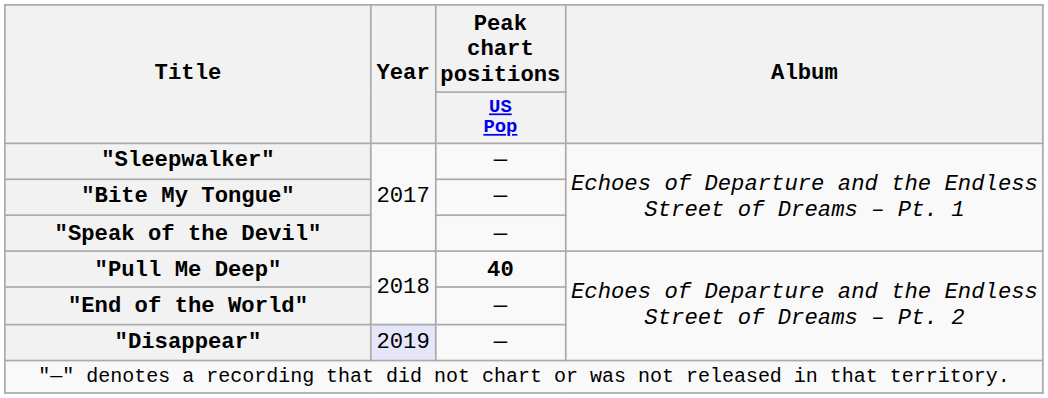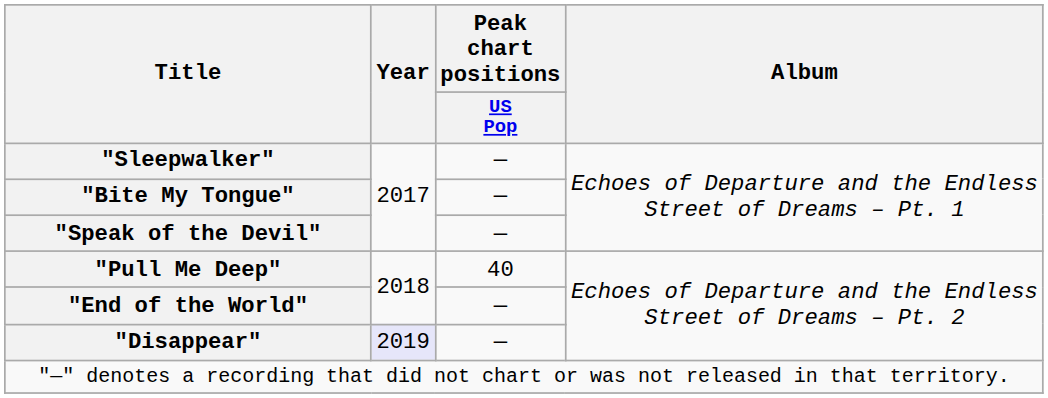(500, 269) bold -> (500, 269) normal
